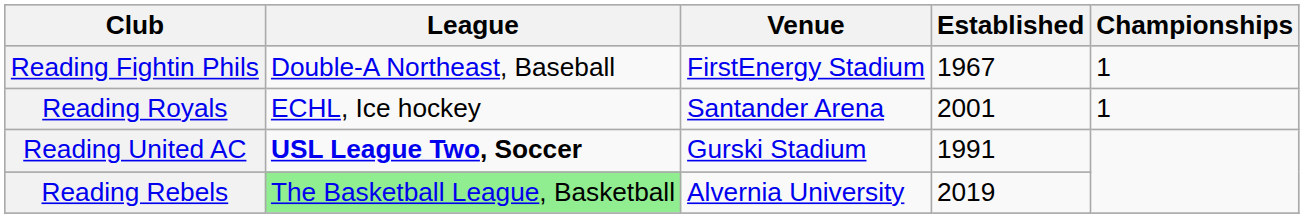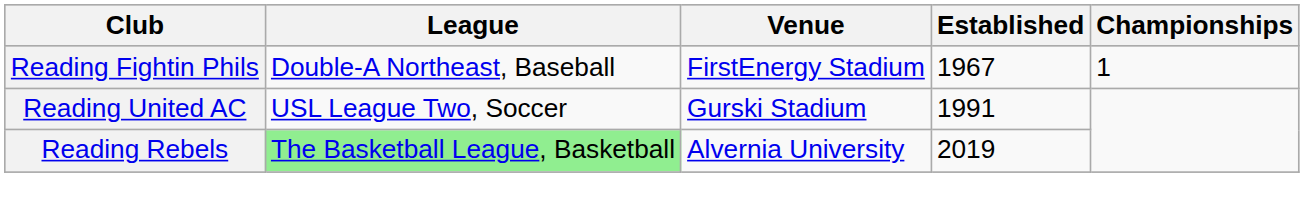- row: (135, 108)
(426, 150) bold -> (419, 108) normal
